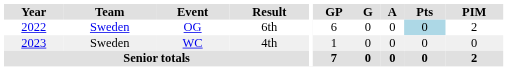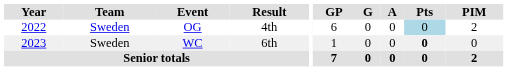(269, 27) 6th -> (269, 27) 4th
(269, 43) 4th -> (269, 43) 6th
(425, 43) normal -> (425, 43) bold
